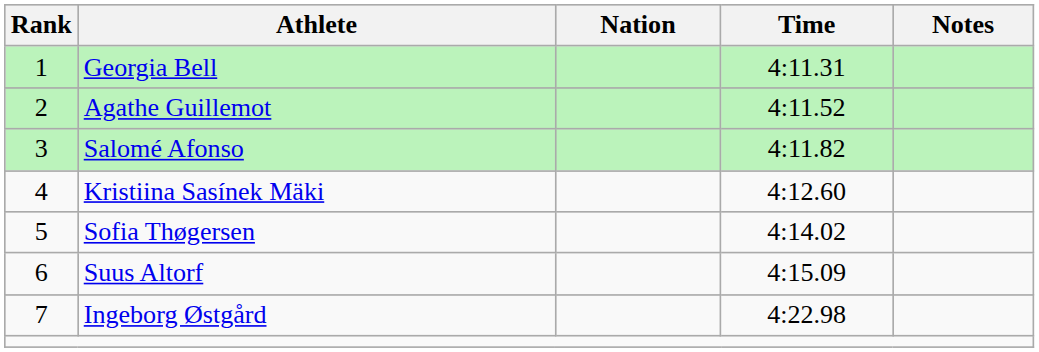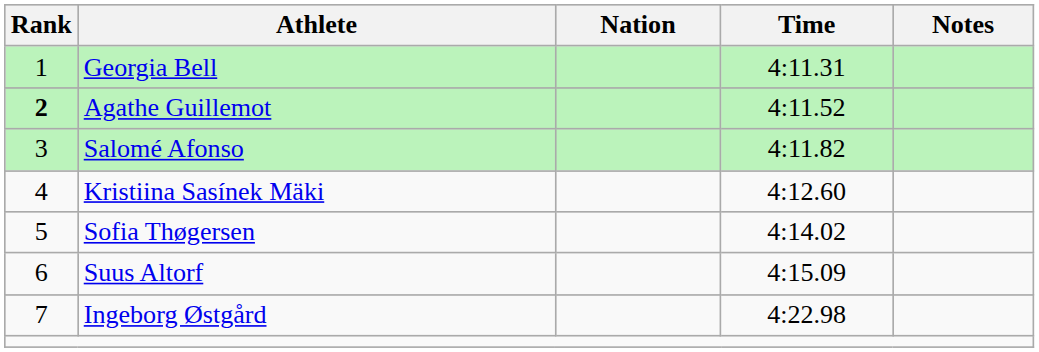(41, 107) normal -> (41, 107) bold
